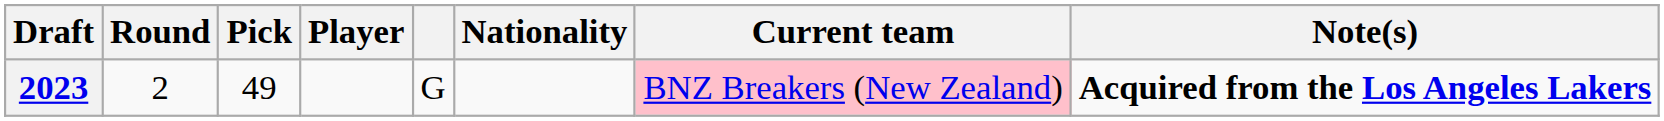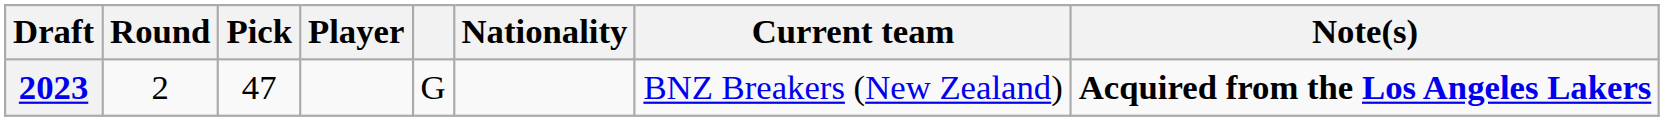(259, 87) 49 -> (259, 87) 47
(853, 87) pink background -> (853, 87) no background
